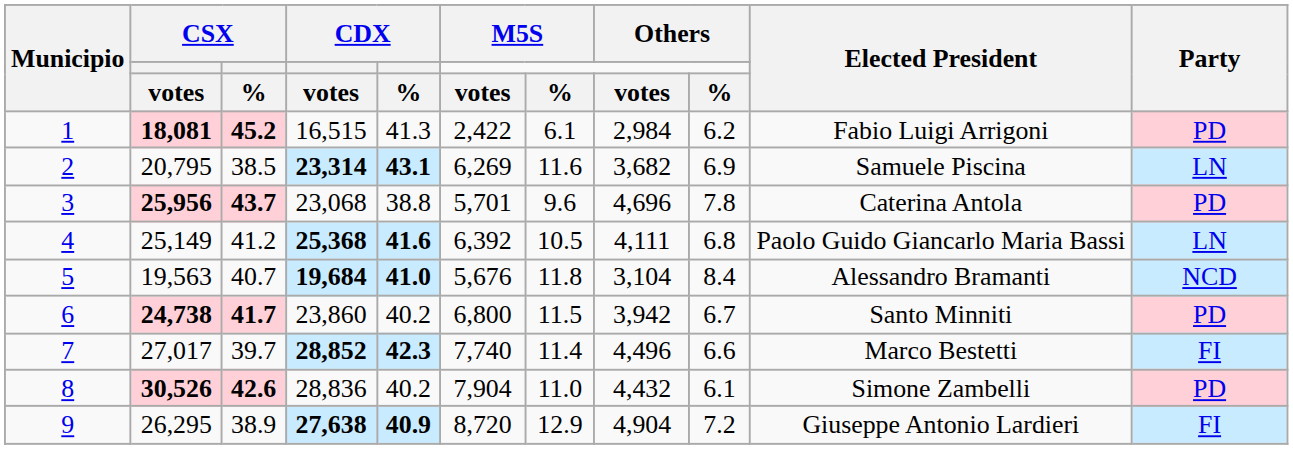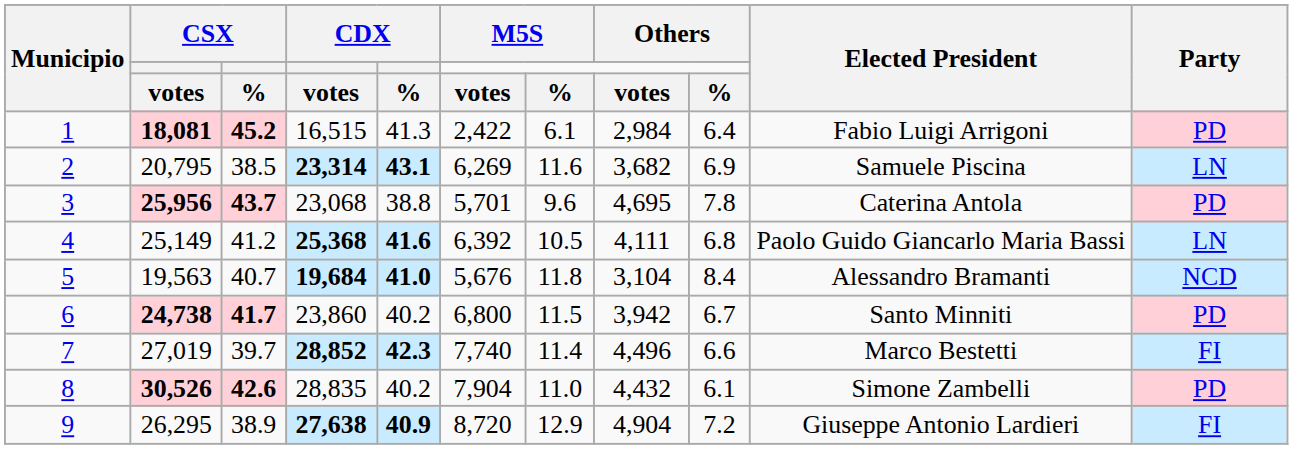(719, 129) 6.2 -> (719, 129) 6.4
(642, 203) 4,696 -> (642, 203) 4,695
(176, 351) 27,017 -> (176, 351) 27,019
(331, 388) 28,836 -> (331, 388) 28,835
